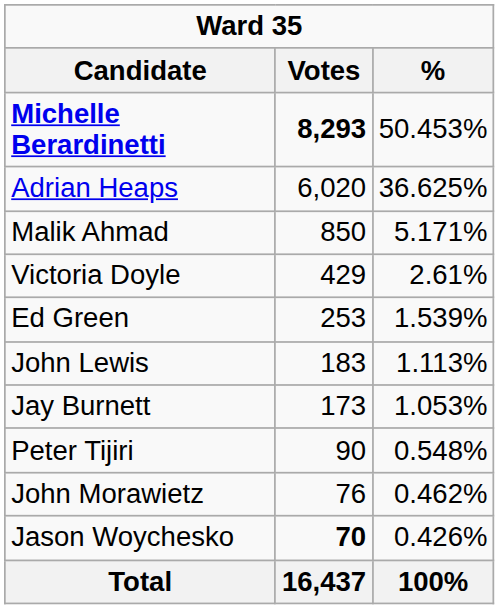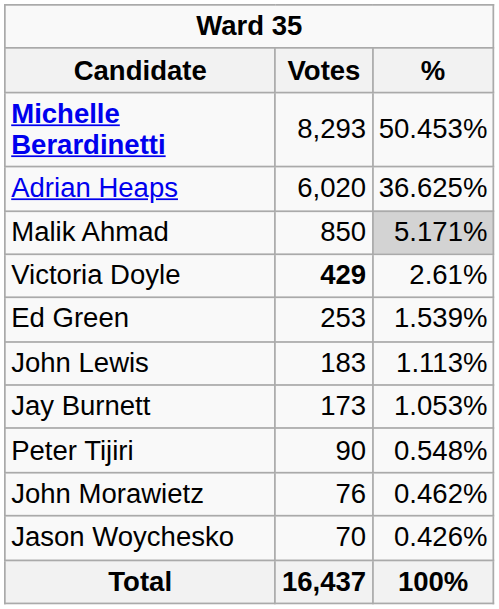(332, 129) bold -> (332, 129) normal
(441, 231) no background -> (441, 231) lightgrey background
(343, 275) normal -> (343, 275) bold
(351, 537) bold -> (351, 537) normal
